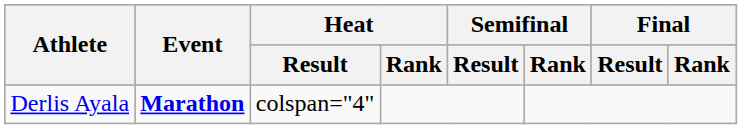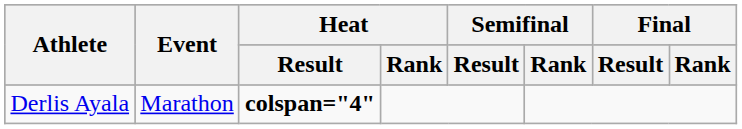(192, 104) bold -> (187, 104) normal
(315, 104) normal -> (310, 104) bold
